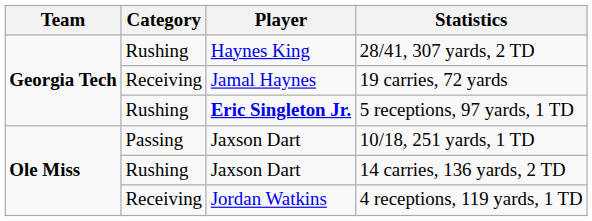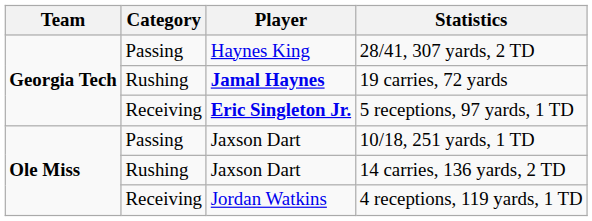(157, 50) Rushing -> (154, 50) Passing
(164, 80) Receiving -> (157, 80) Rushing
(263, 80) normal -> (268, 80) bold
(157, 110) Rushing -> (164, 110) Receiving
